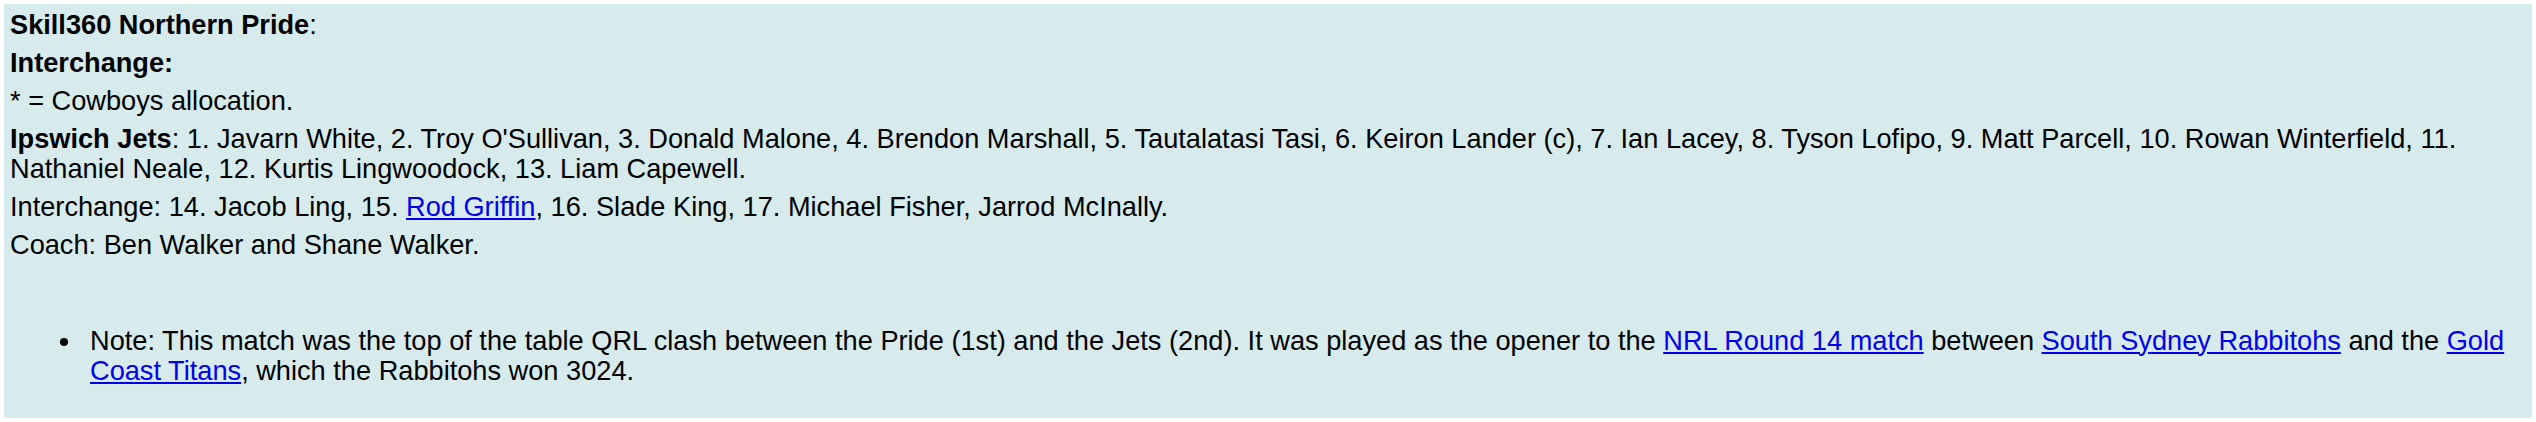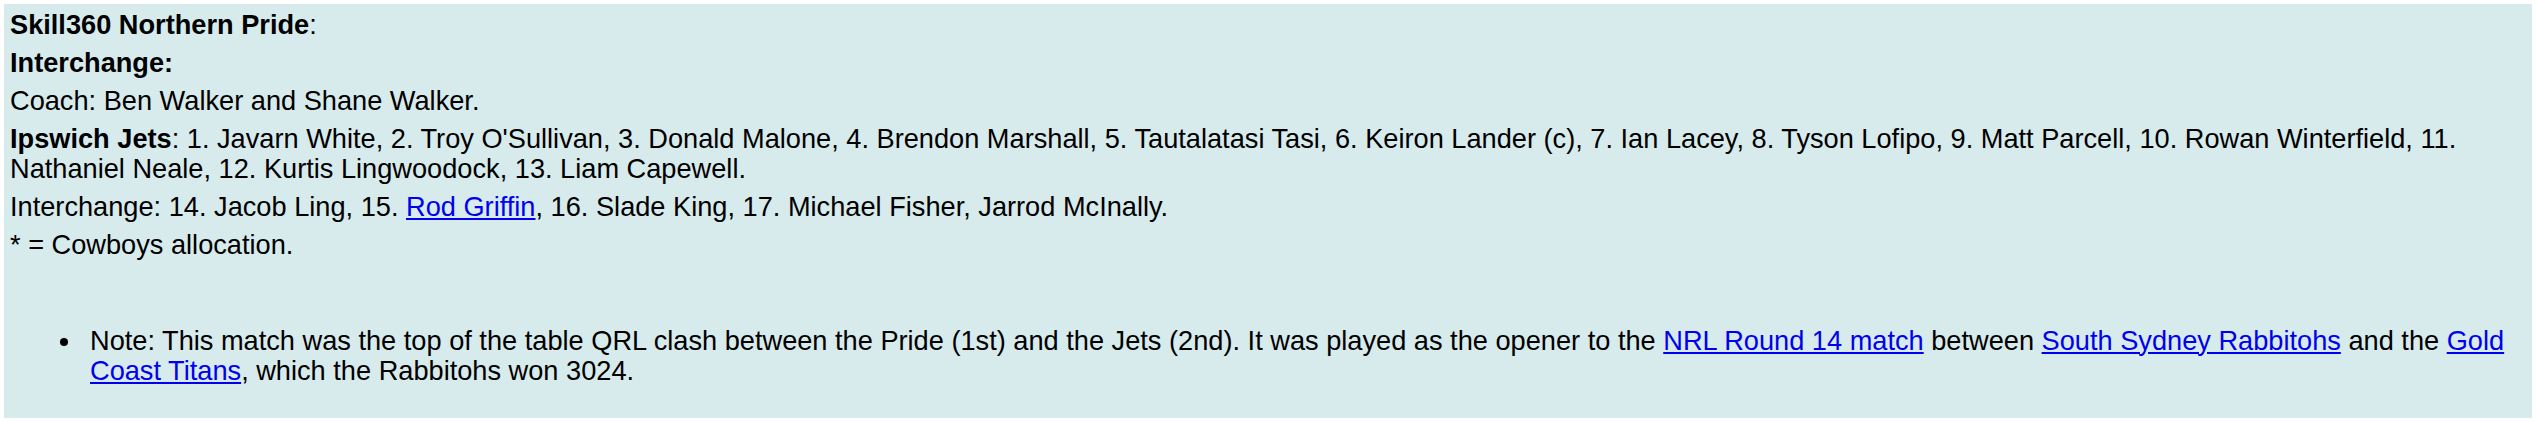(152, 101) * = Cowboys allocation. -> (245, 101) Coach: Ben Walker and Shane Walker.
(245, 245) Coach: Ben Walker and Shane Walker. -> (152, 245) * = Cowboys allocation.
